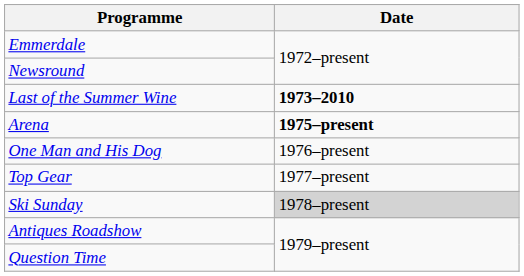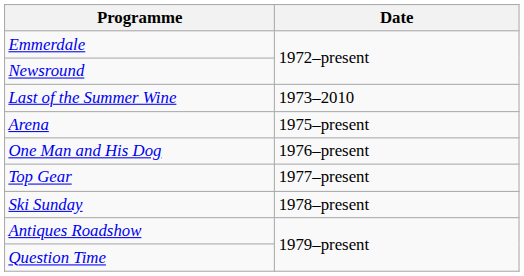(316, 97) bold -> (316, 97) normal
(326, 124) bold -> (324, 124) normal
(324, 204) lightgrey background -> (324, 204) no background
